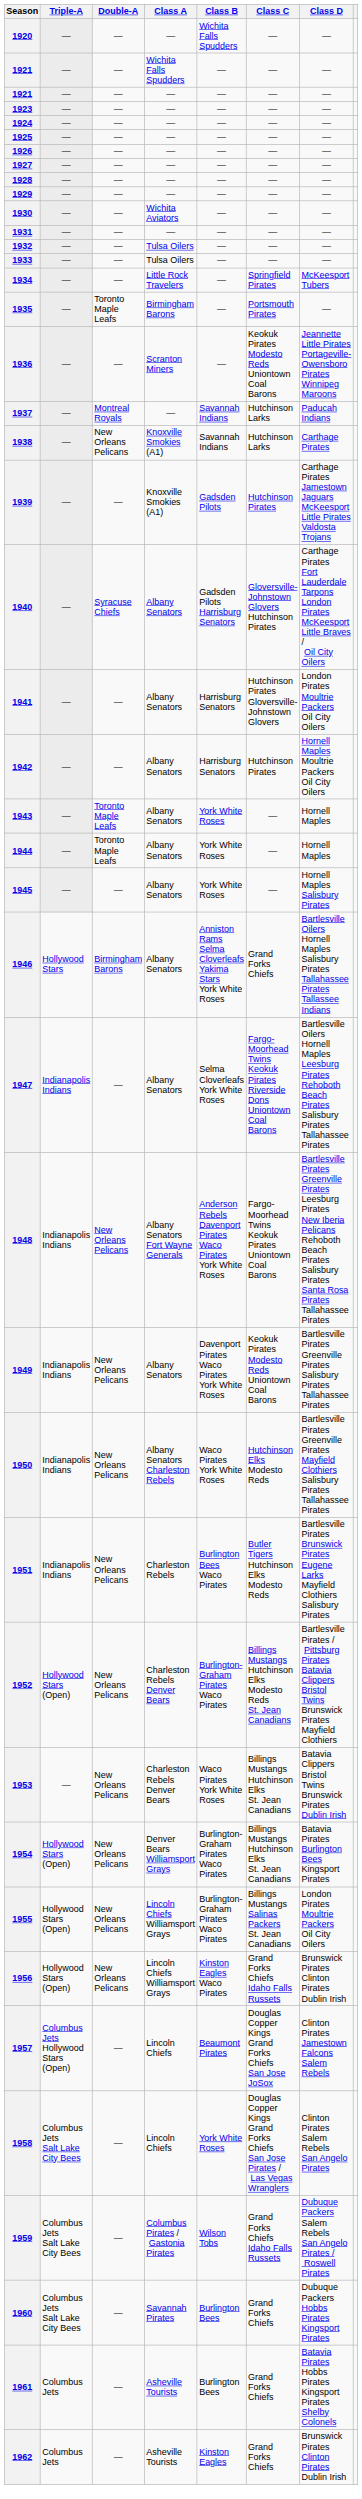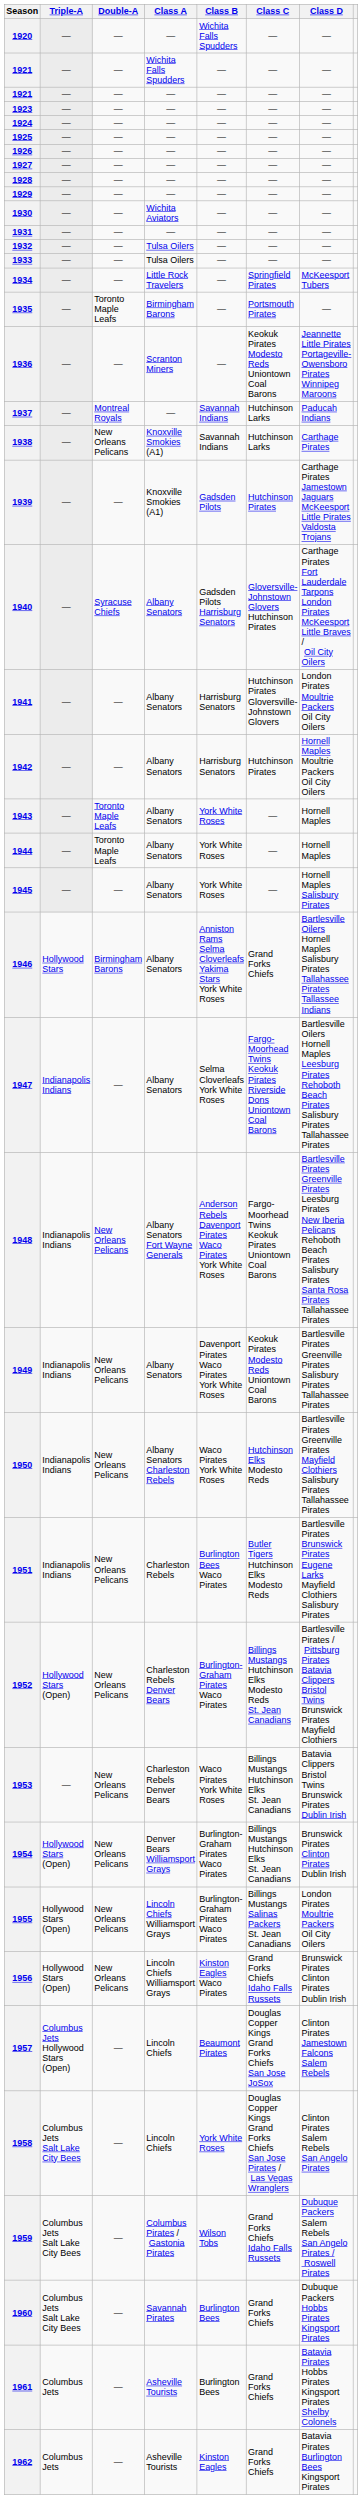(322, 1854) Batavia Pirates Burlington Bees Kingsport Pirates -> (324, 1854) Brunswick Pirates Clinton Pirates Dublin Irish
(324, 2457) Brunswick Pirates Clinton Pirates Dublin Irish -> (322, 2462) Batavia Pirates Burlington Bees Kingsport Pirates
